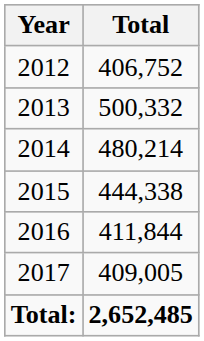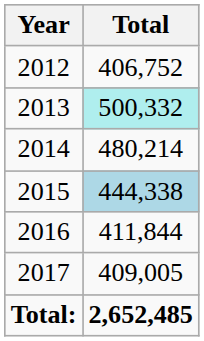(141, 107) no background -> (141, 107) paleturquoise background
(141, 190) no background -> (141, 190) lightblue background
